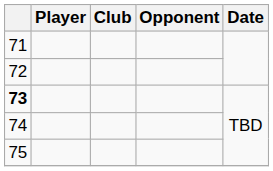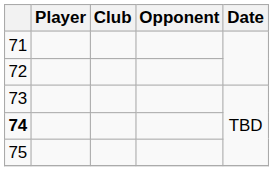(18, 98) bold -> (18, 98) normal
(18, 125) normal -> (18, 125) bold
